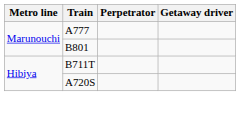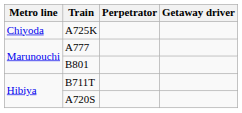+ row: (81, 30)
